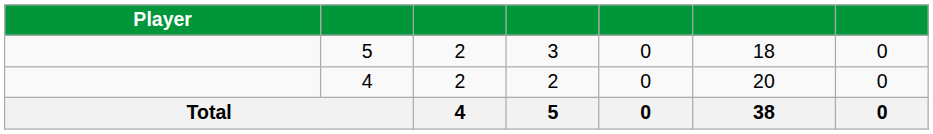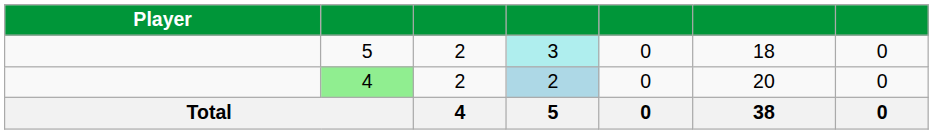(553, 50) no background -> (553, 50) paleturquoise background
(367, 81) no background -> (367, 81) lightgreen background
(553, 81) no background -> (553, 81) lightblue background
